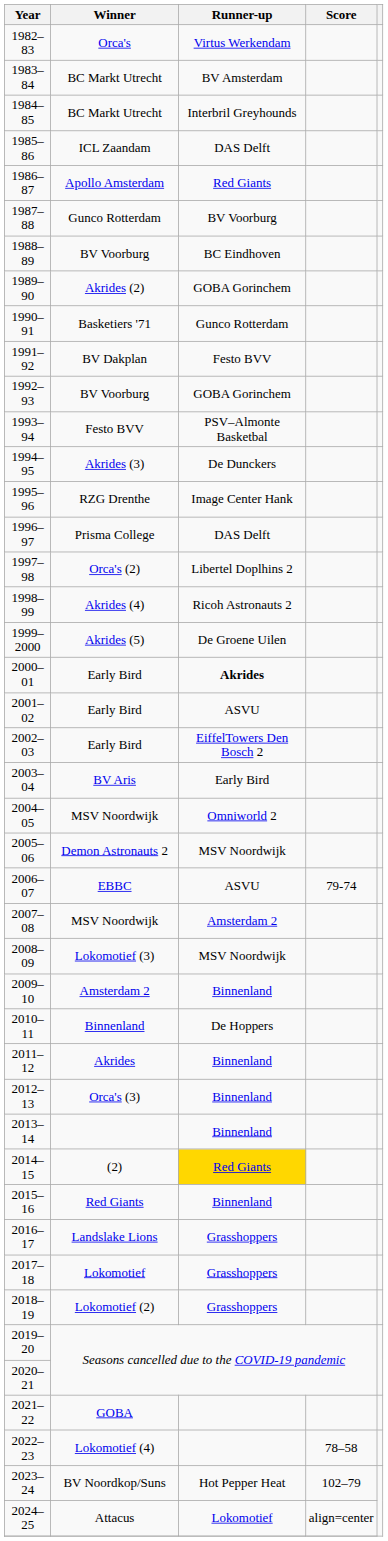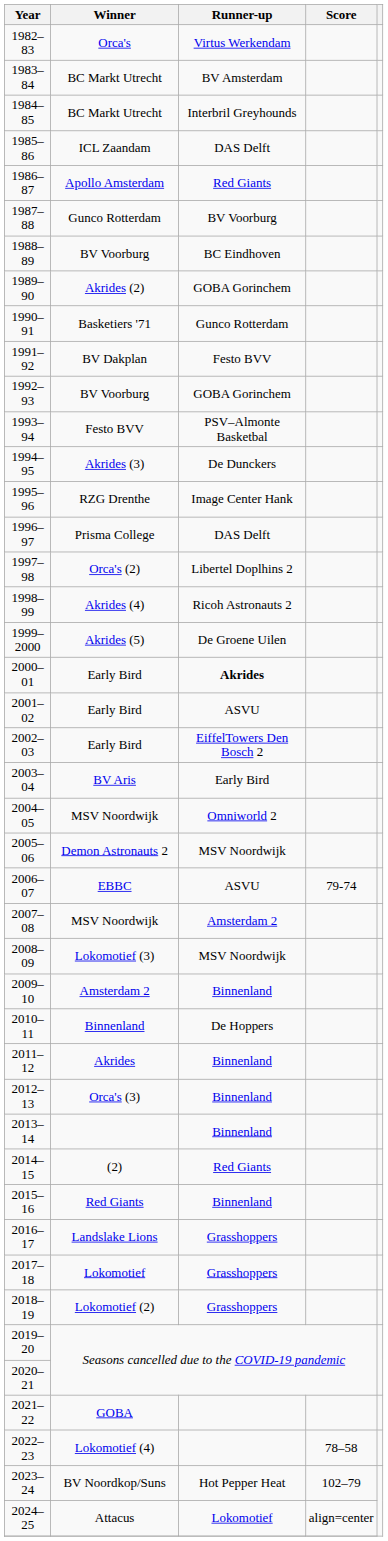(242, 1166) gold background -> (242, 1166) no background
